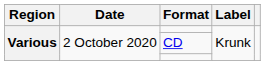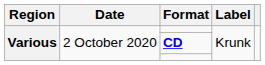(173, 43) normal -> (173, 43) bold
